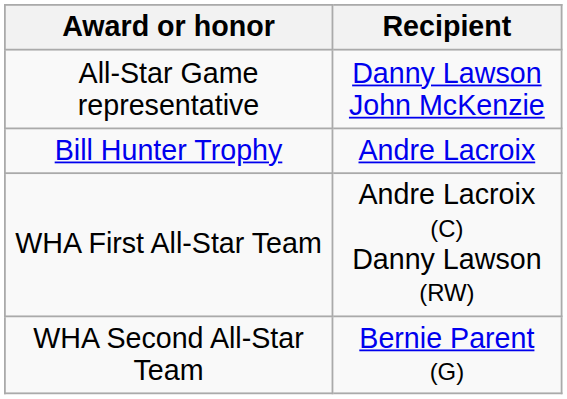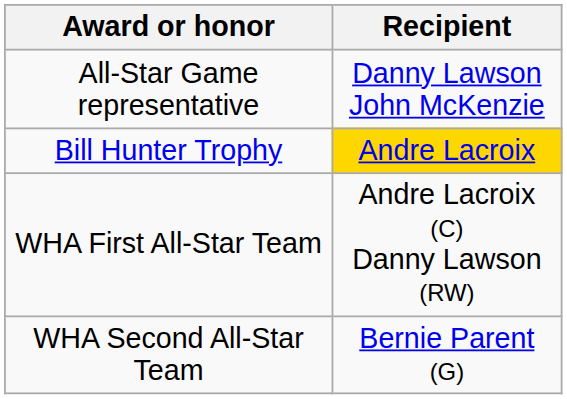(447, 150) no background -> (447, 150) gold background
